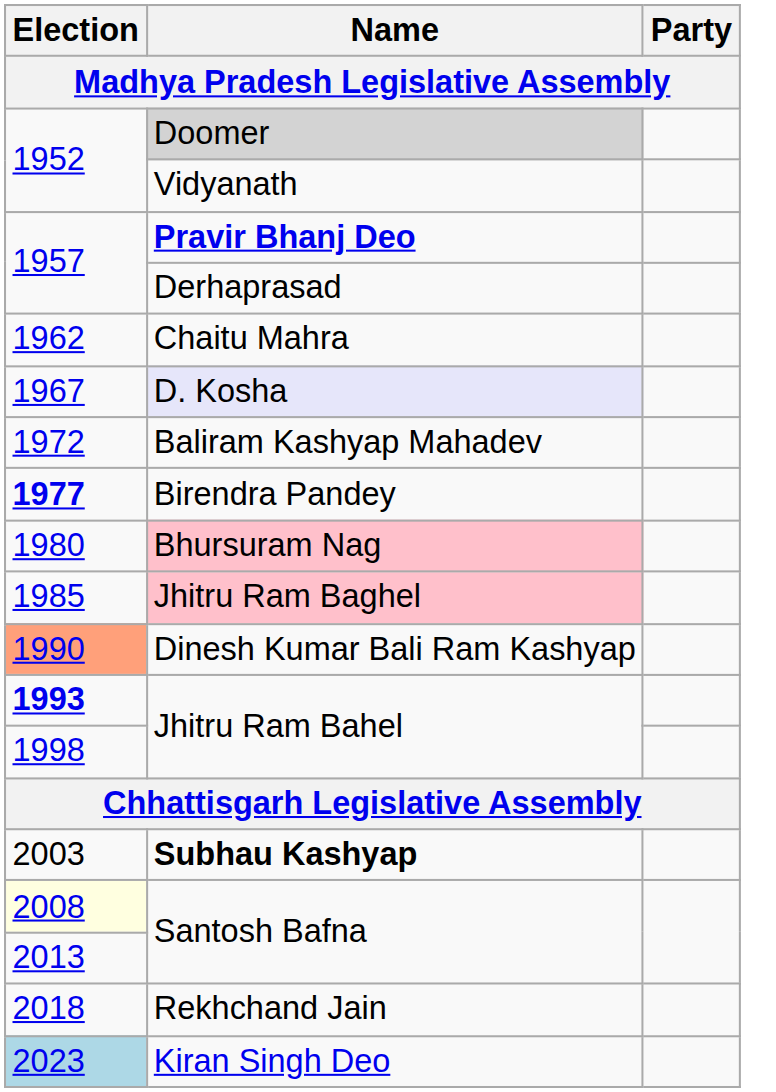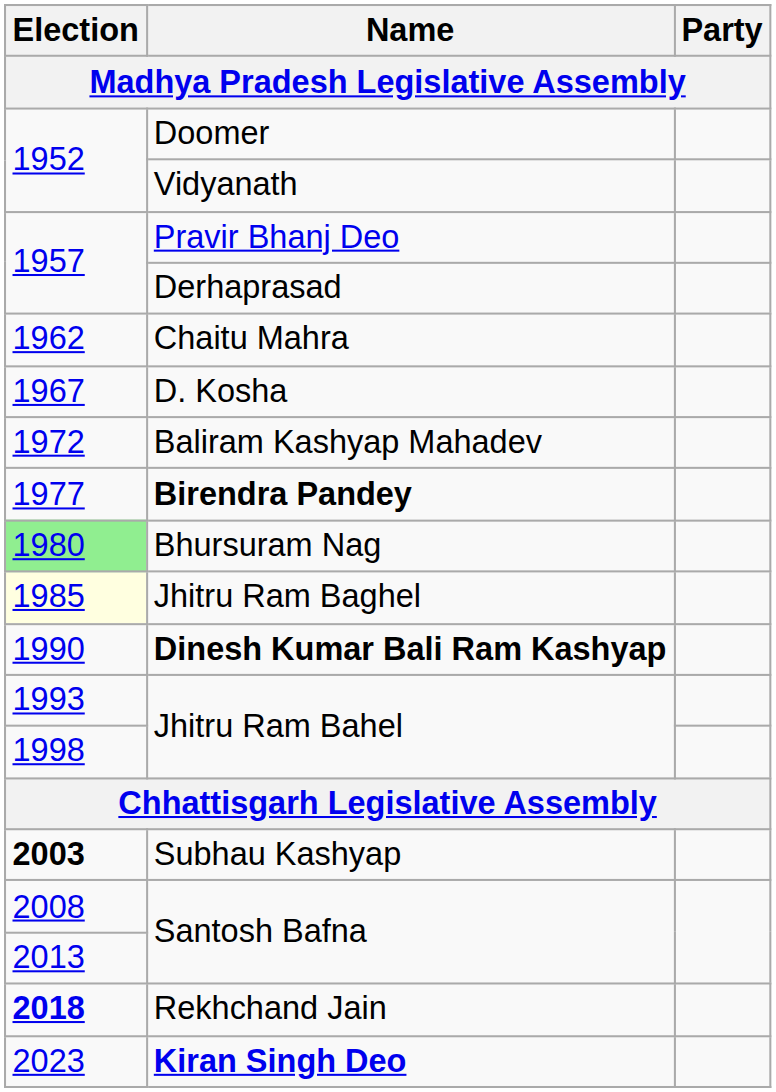(212, 133) lightgrey background -> (212, 133) no background
(285, 236) bold -> (277, 236) normal
(221, 390) lavender background -> (221, 390) no background
(49, 493) bold -> (49, 493) normal
(275, 493) normal -> (283, 493) bold
(49, 545) no background -> (49, 545) lightgreen background
(268, 545) pink background -> (268, 545) no background
(49, 596) no background -> (49, 596) lightyellow background
(287, 596) pink background -> (287, 596) no background
(49, 648) lightsalmon background -> (49, 648) no background
(395, 648) normal -> (410, 648) bold
(49, 699) bold -> (49, 699) normal
(49, 854) normal -> (49, 854) bold
(286, 854) bold -> (278, 854) normal
(49, 905) lightyellow background -> (49, 905) no background
(49, 1008) normal -> (49, 1008) bold
(49, 1060) lightblue background -> (49, 1060) no background
(272, 1060) normal -> (280, 1060) bold
